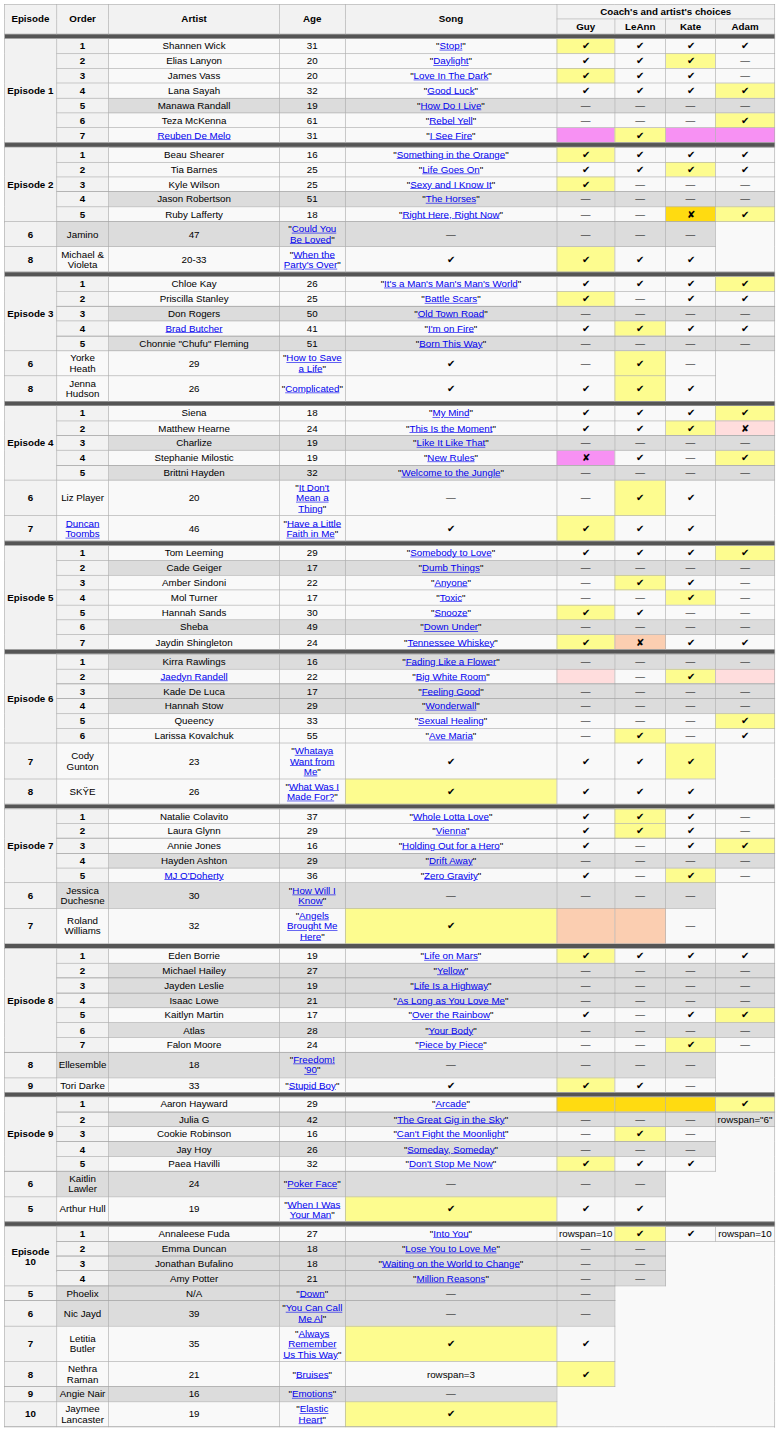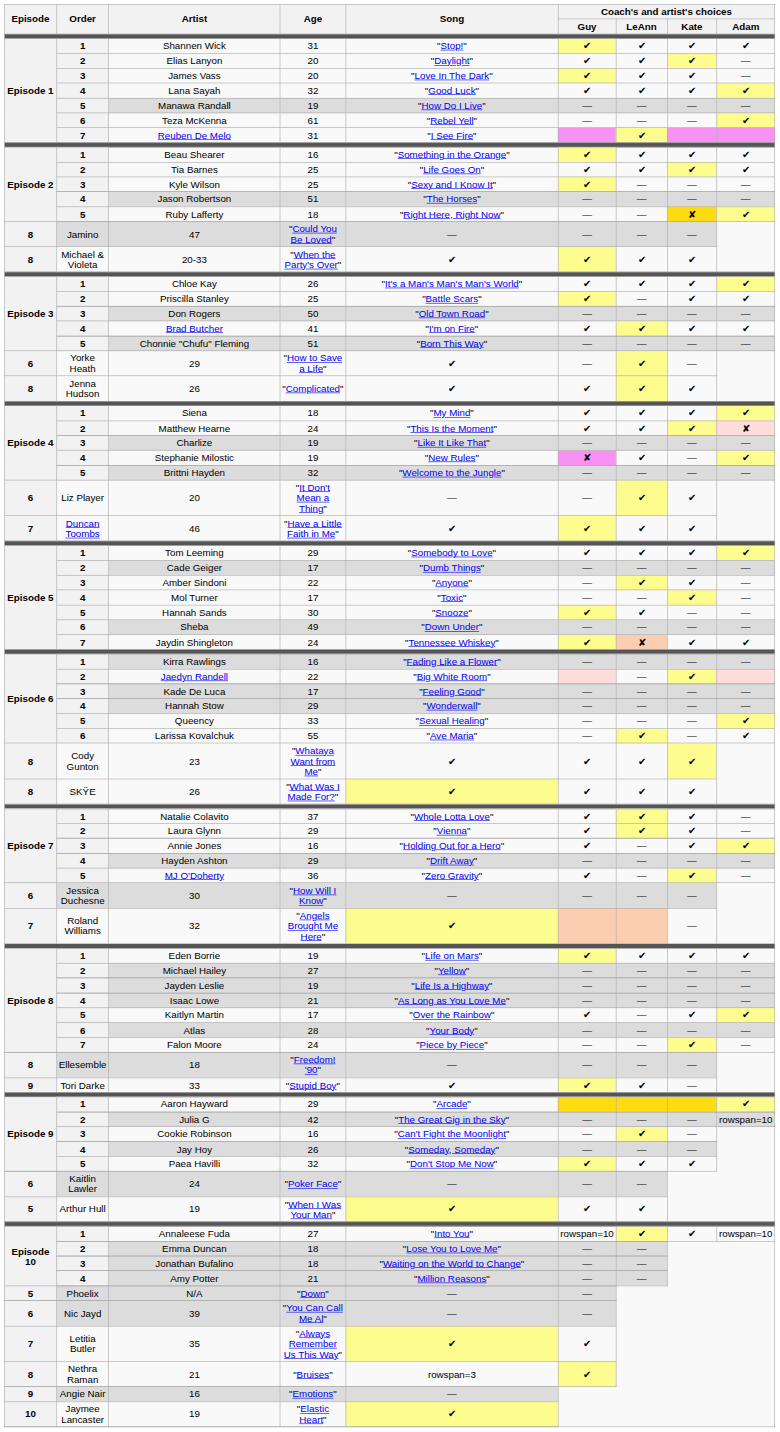(30, 234) 6 -> (30, 234) 8
(30, 761) 7 -> (30, 761) 8
(745, 1119) rowspan="6" -> (746, 1119) rowspan=10
